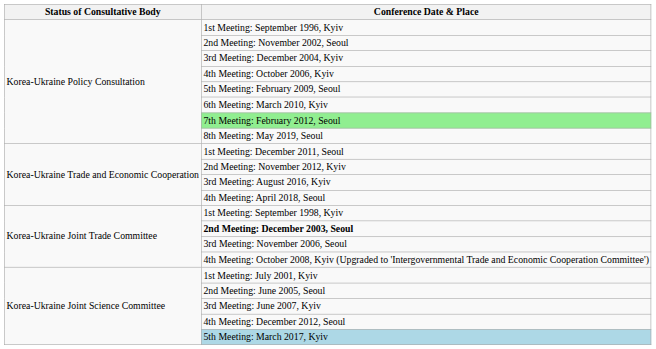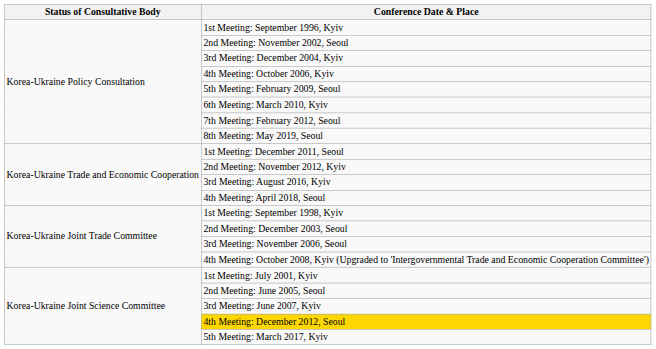(272, 120) lightgreen background -> (272, 120) no background
(278, 228) bold -> (275, 228) normal
(274, 321) no background -> (274, 321) gold background
(266, 337) lightblue background -> (266, 337) no background
